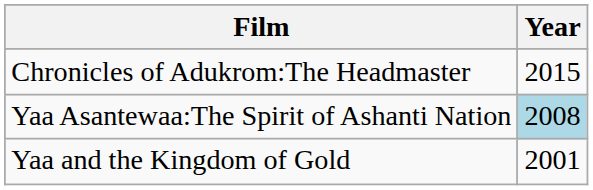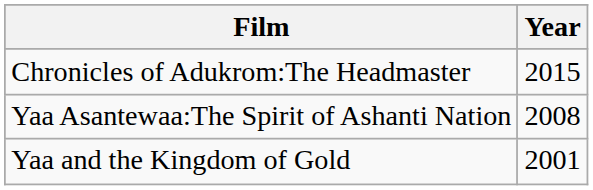(553, 116) lightblue background -> (553, 116) no background
